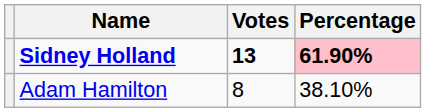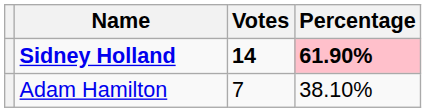(244, 55) 13 -> (244, 55) 14
(238, 90) 8 -> (238, 90) 7
